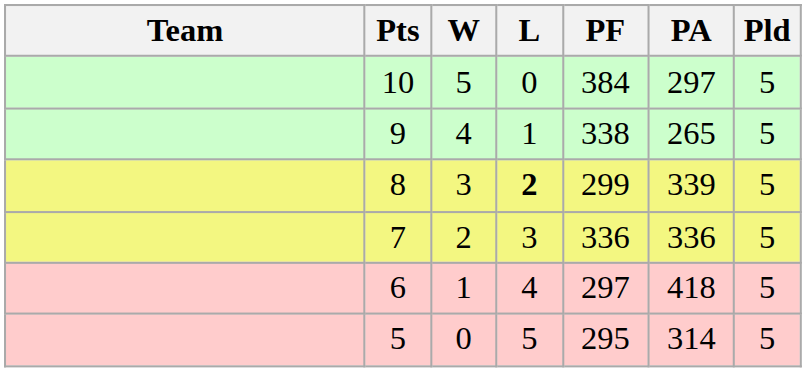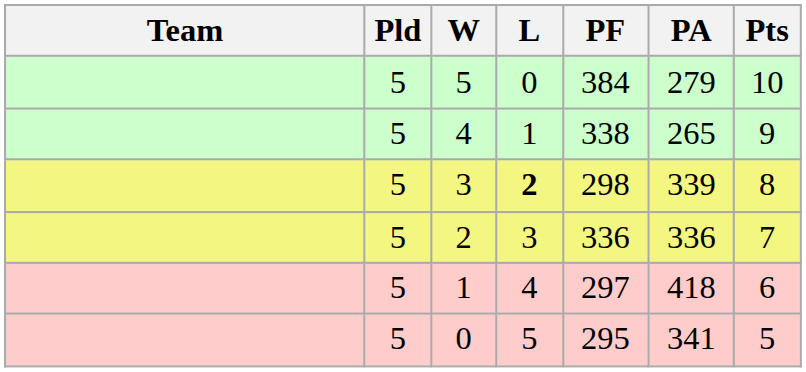columns swapped: (767, 30) <-> (398, 30)
(691, 81) 297 -> (691, 81) 279
(605, 184) 299 -> (605, 184) 298
(691, 339) 314 -> (691, 339) 341
